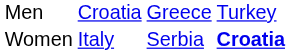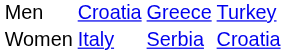(251, 40) bold -> (249, 40) normal
